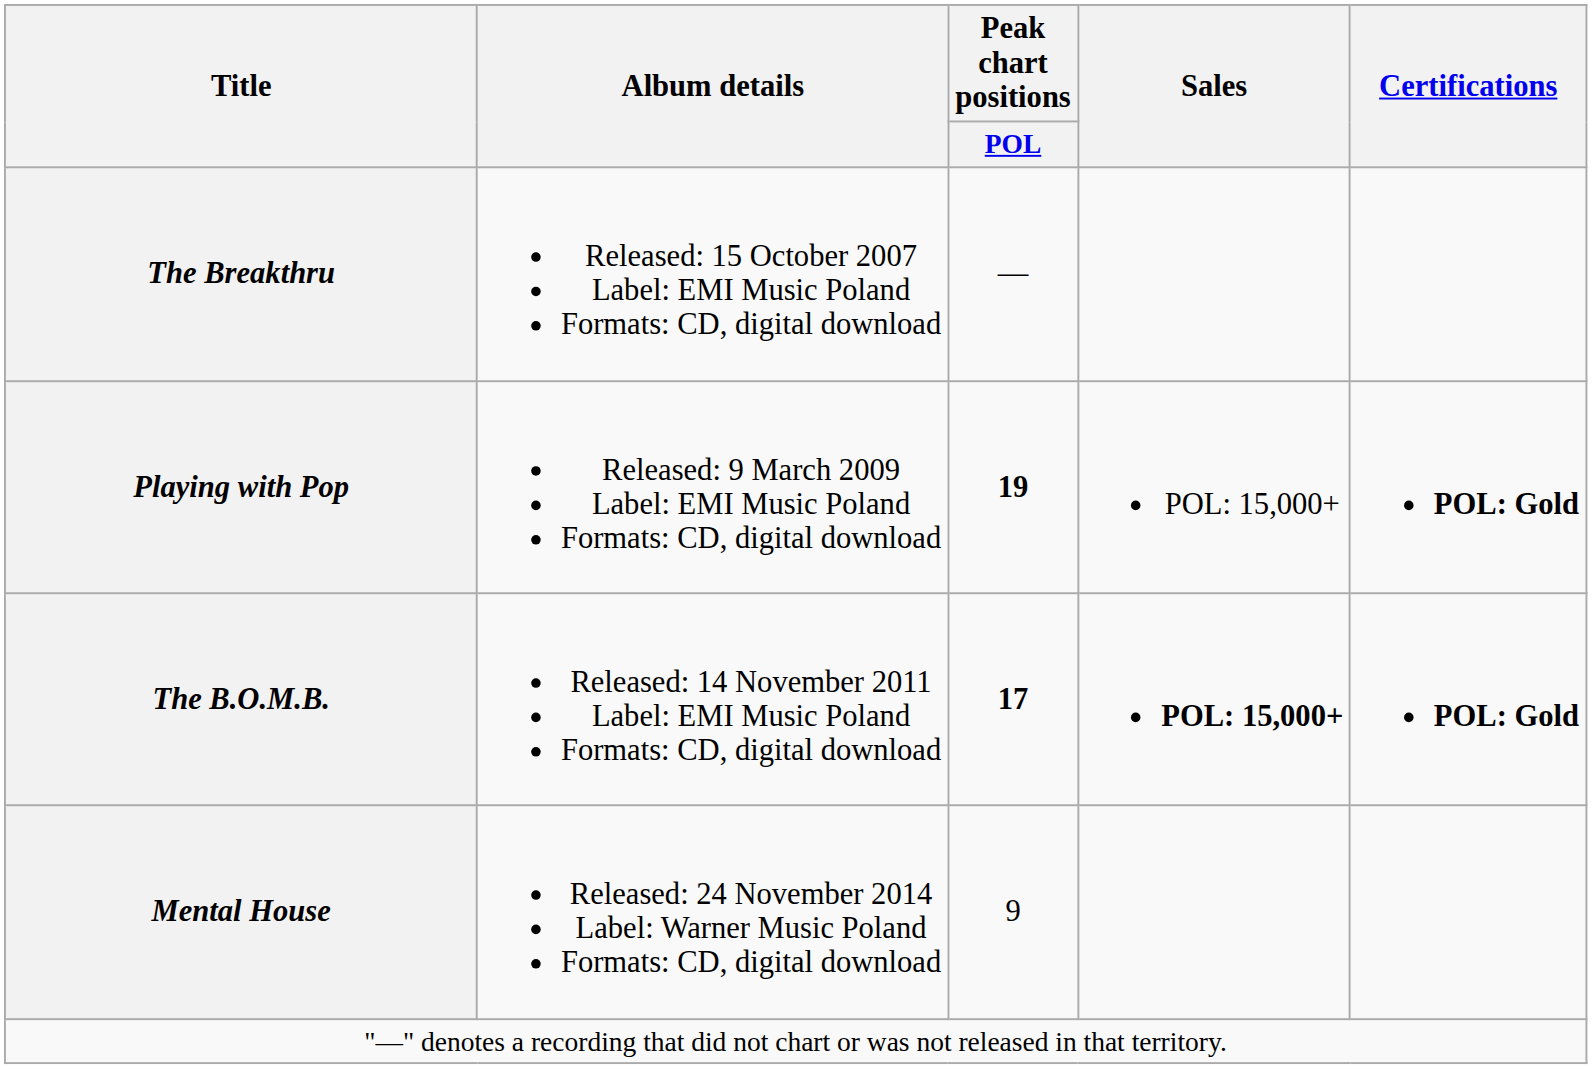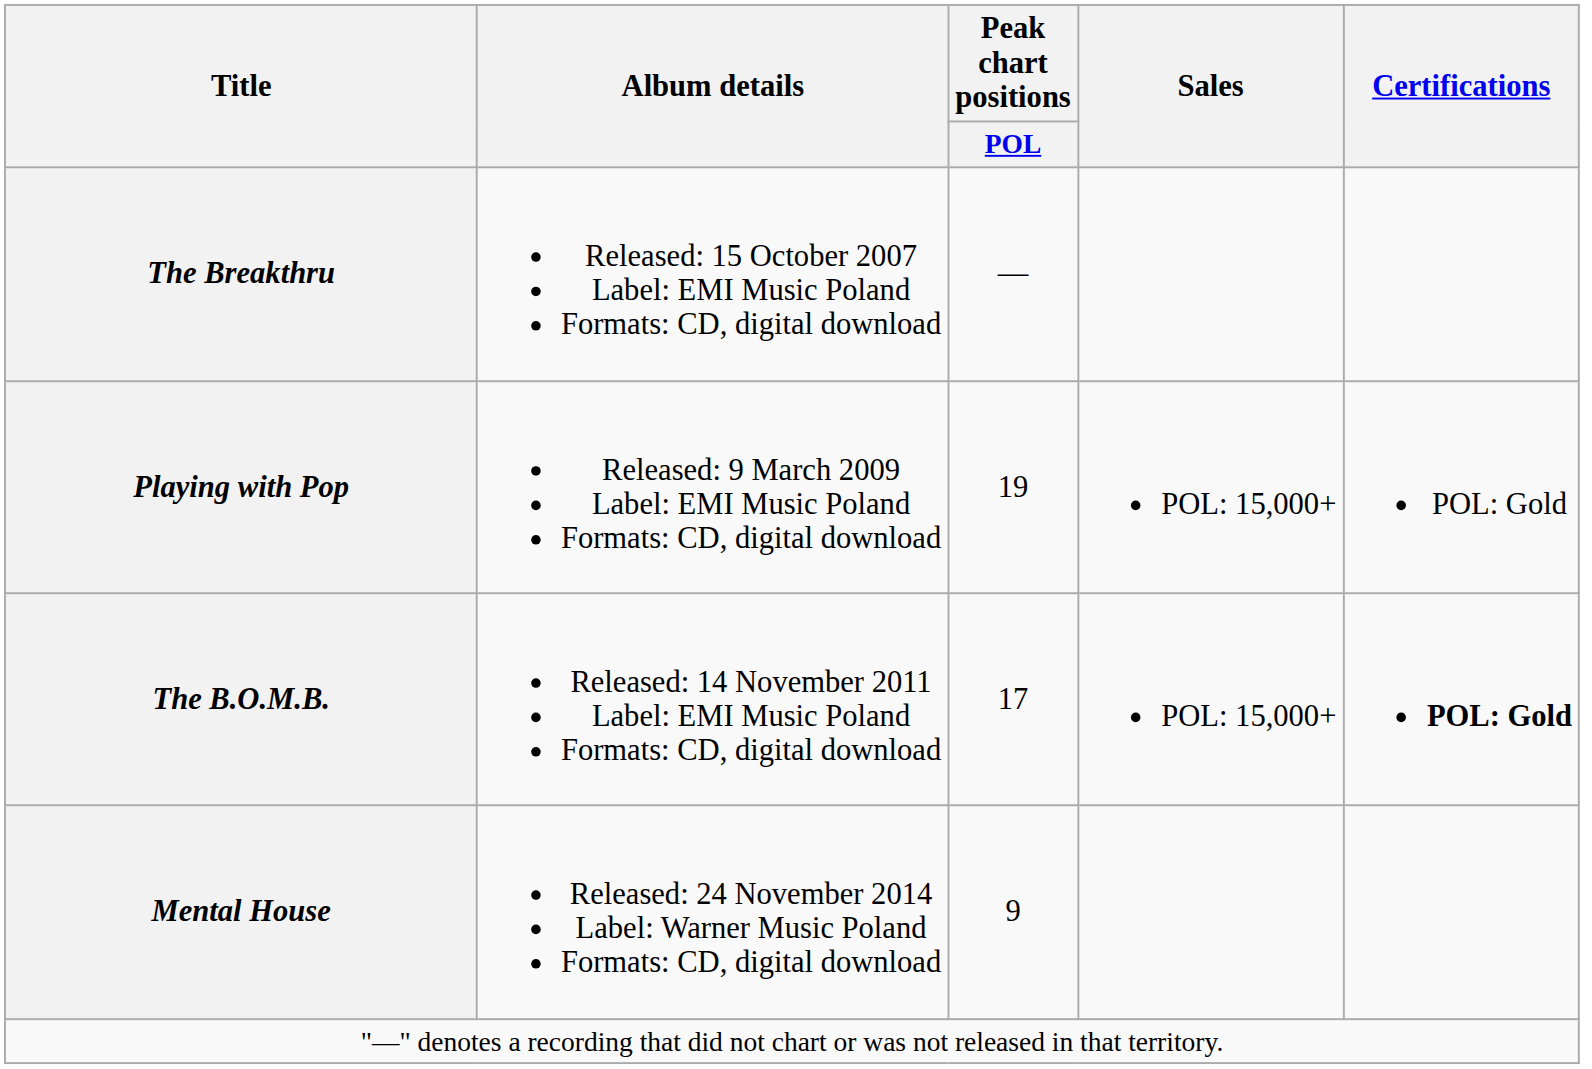(1013, 486) bold -> (1013, 486) normal
(1468, 504) bold -> (1461, 504) normal
(1013, 698) bold -> (1013, 698) normal
(1214, 717) bold -> (1211, 717) normal
